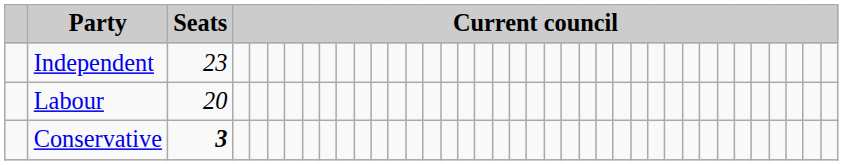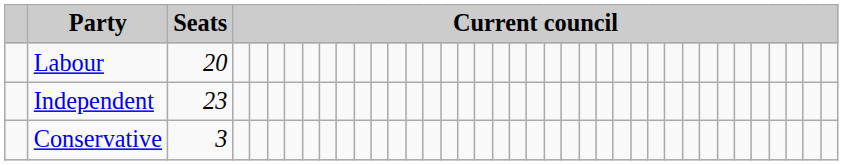rows swapped: (94, 62) <-> (69, 100)
(221, 139) bold -> (221, 139) normal
